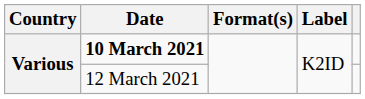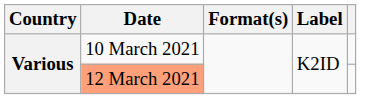(145, 49) bold -> (142, 49) normal
(142, 78) no background -> (142, 78) lightsalmon background
